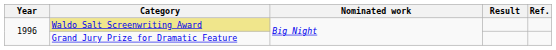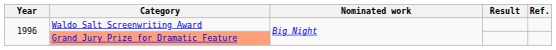(127, 25) khaki background -> (127, 25) no background
(145, 38) no background -> (145, 38) lightsalmon background
